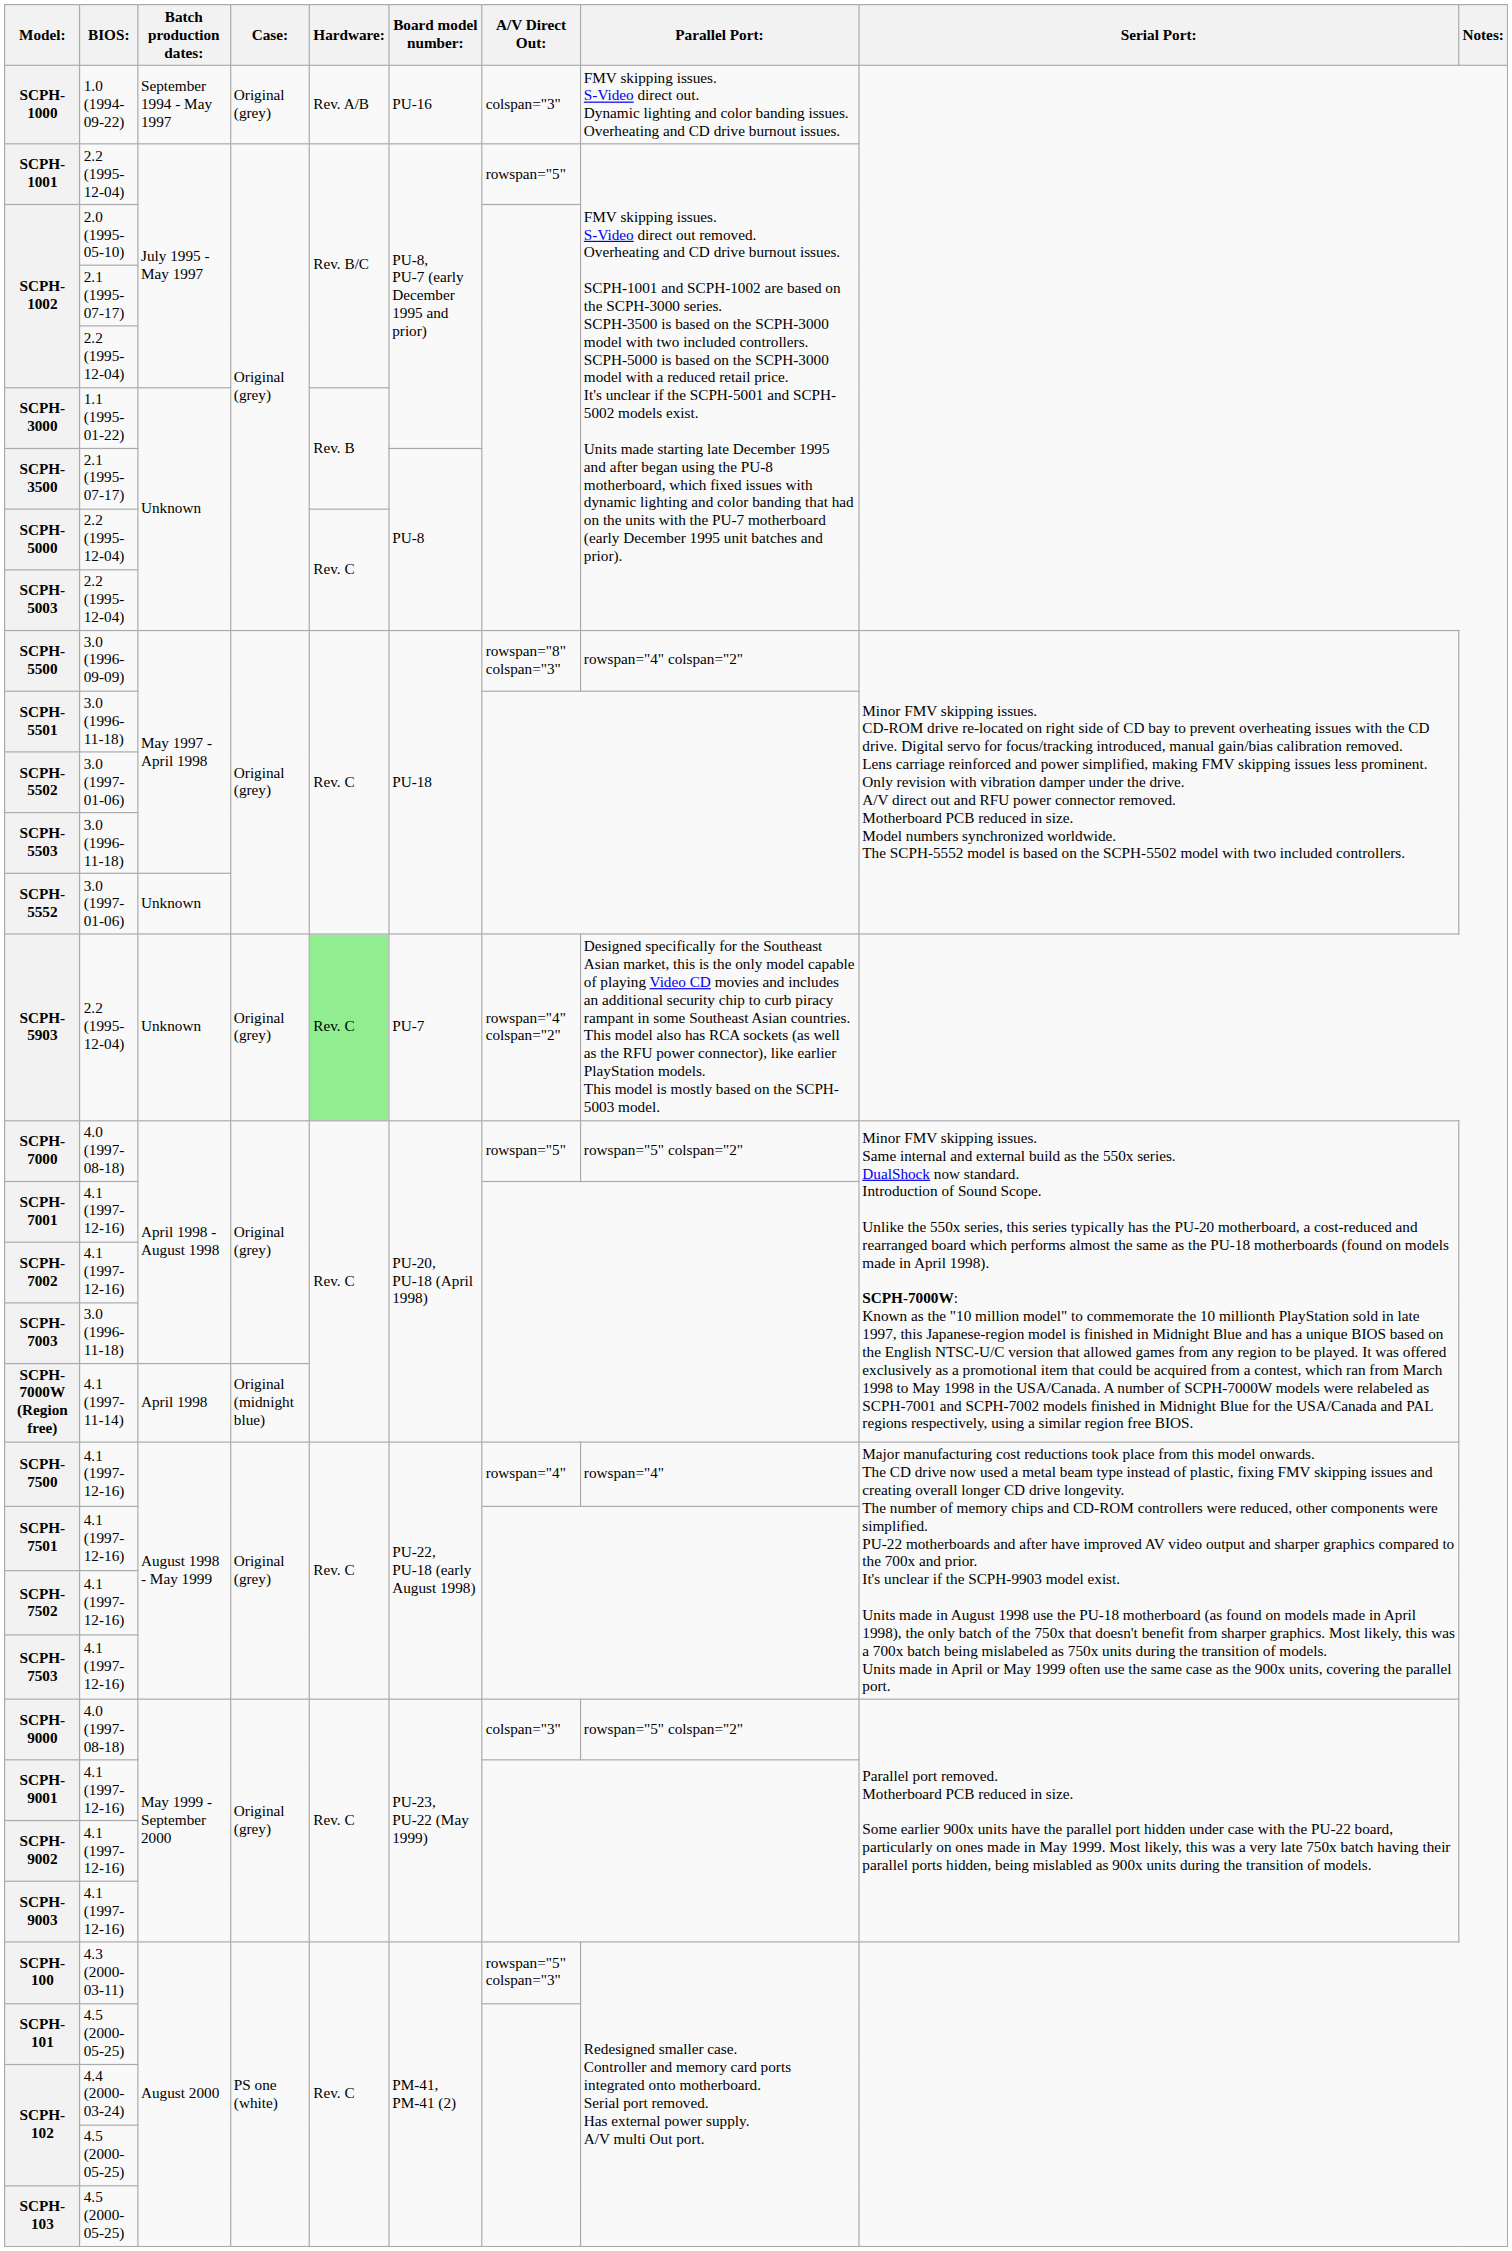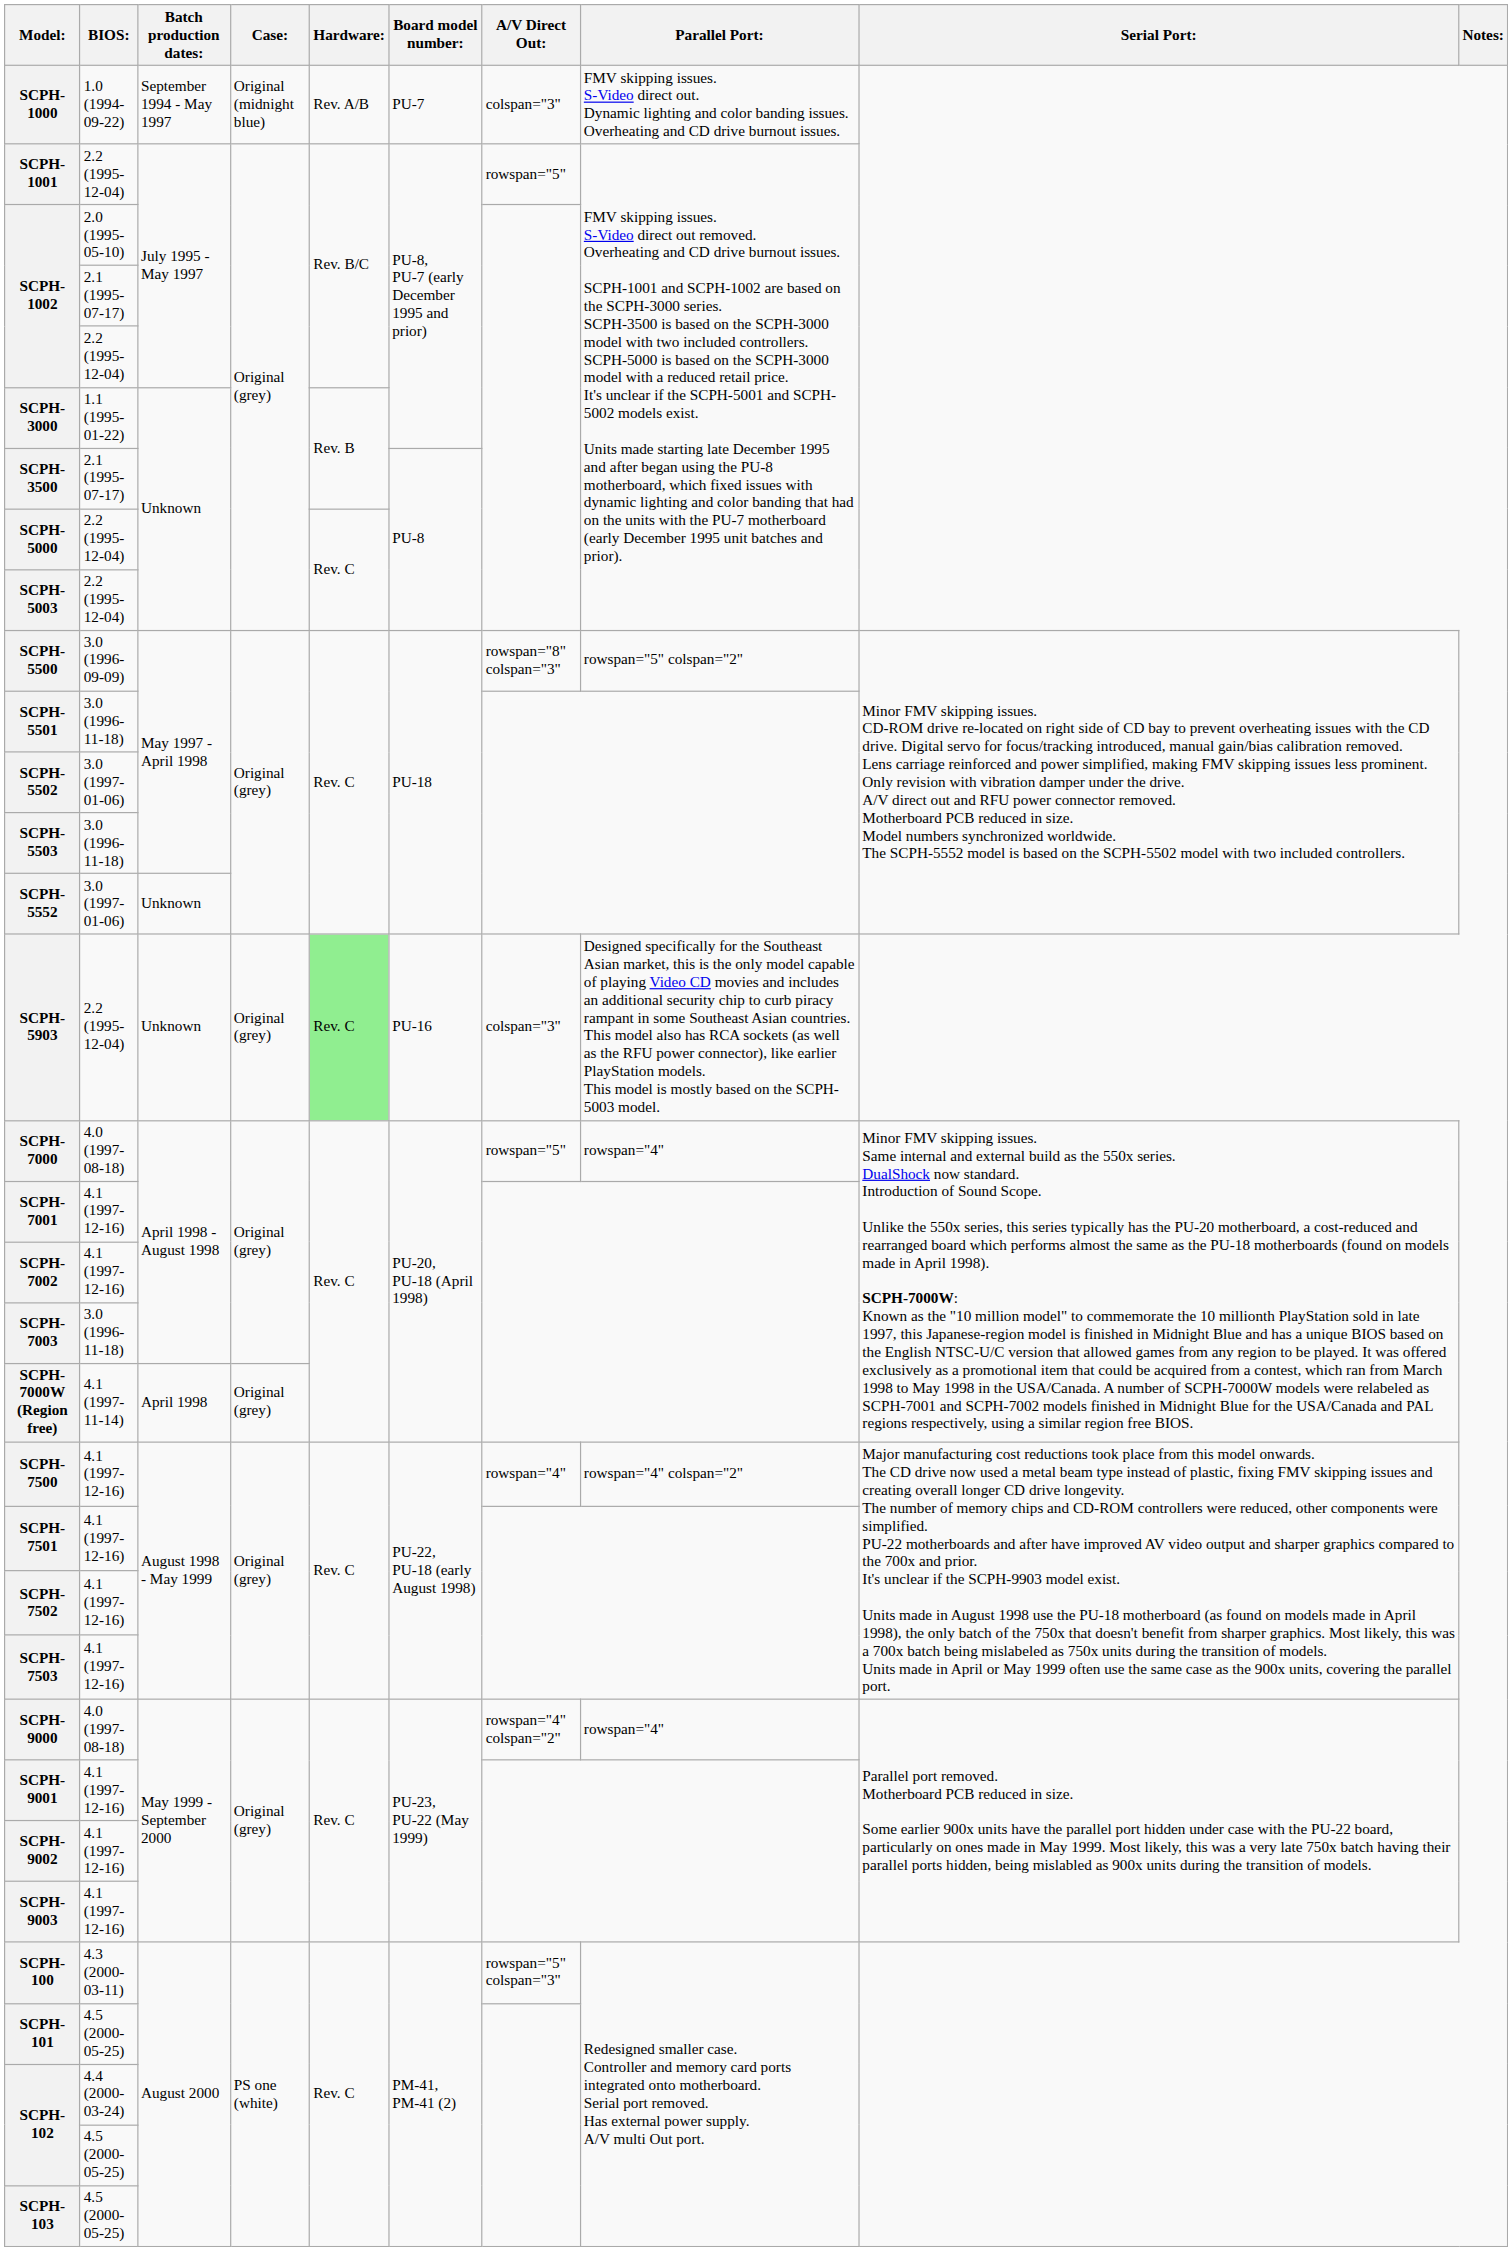(259, 104) Original (grey) -> (264, 104) Original (midnight blue)
(412, 104) PU-16 -> (408, 104) PU-7
(663, 660) rowspan="4" colspan="2" -> (663, 660) rowspan="5" colspan="2"
(408, 1027) PU-7 -> (412, 1027) PU-16
(526, 1027) rowspan="4" colspan="2" -> (523, 1027) colspan="3"
(663, 1150) rowspan="5" colspan="2" -> (624, 1150) rowspan="4"
(264, 1402) Original (midnight blue) -> (259, 1402) Original (grey)
(624, 1473) rowspan="4" -> (663, 1473) rowspan="4" colspan="2"
(523, 1729) colspan="3" -> (526, 1729) rowspan="4" colspan="2"
(663, 1729) rowspan="5" colspan="2" -> (624, 1729) rowspan="4"
